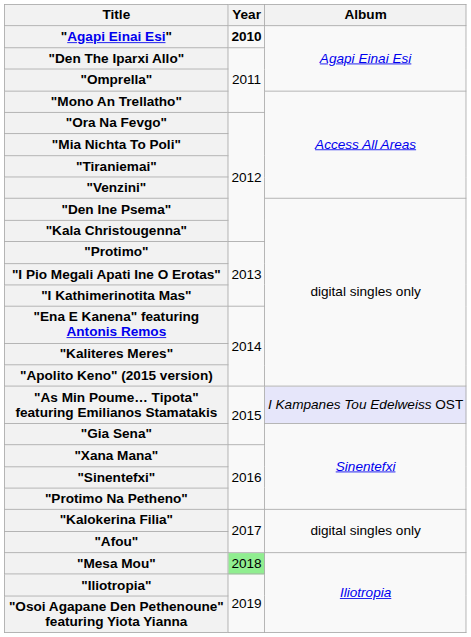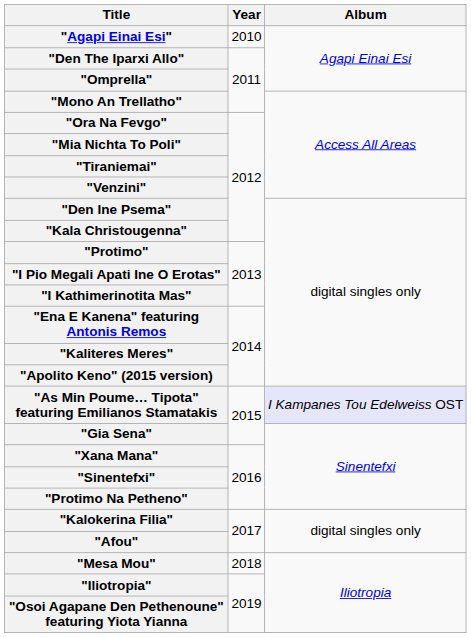(247, 36) bold -> (247, 36) normal
(247, 563) lightgreen background -> (247, 563) no background
